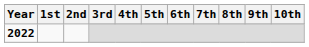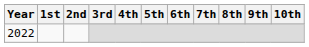(21, 33) bold -> (21, 33) normal
